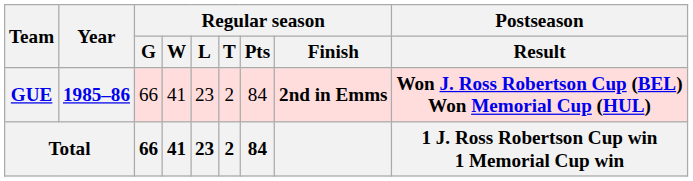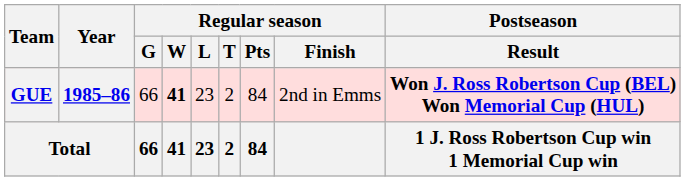(176, 94) normal -> (176, 94) bold
(333, 94) bold -> (330, 94) normal
